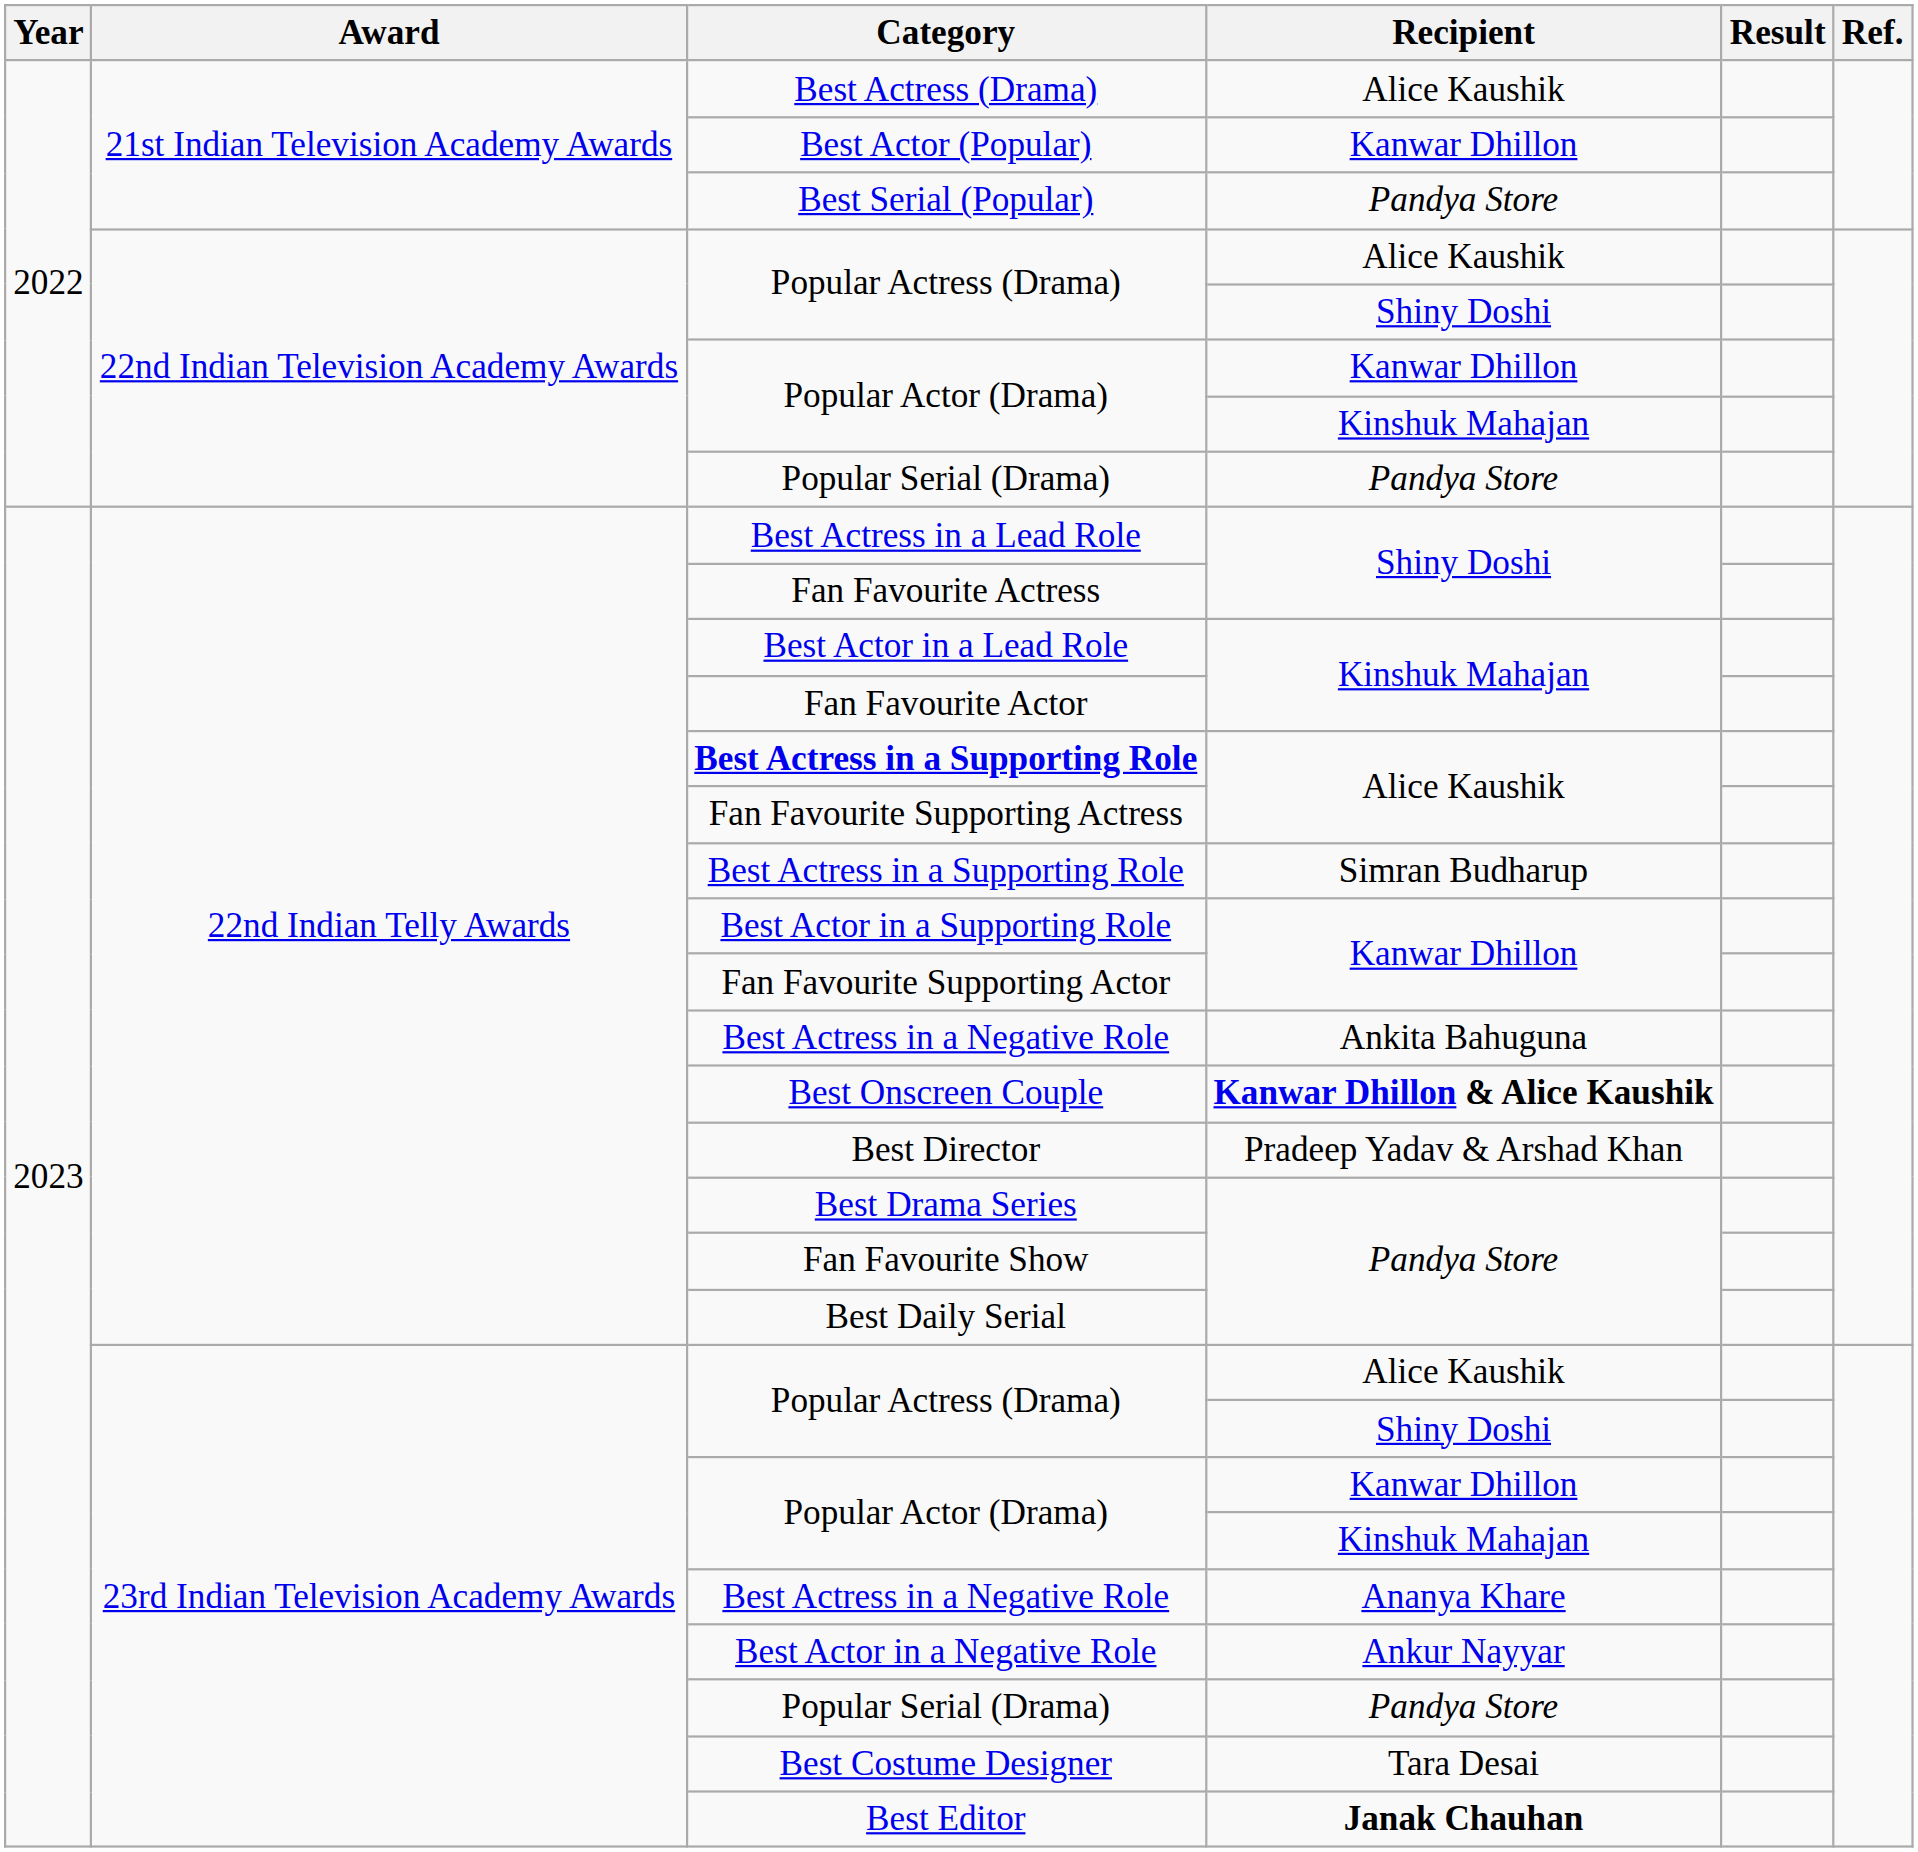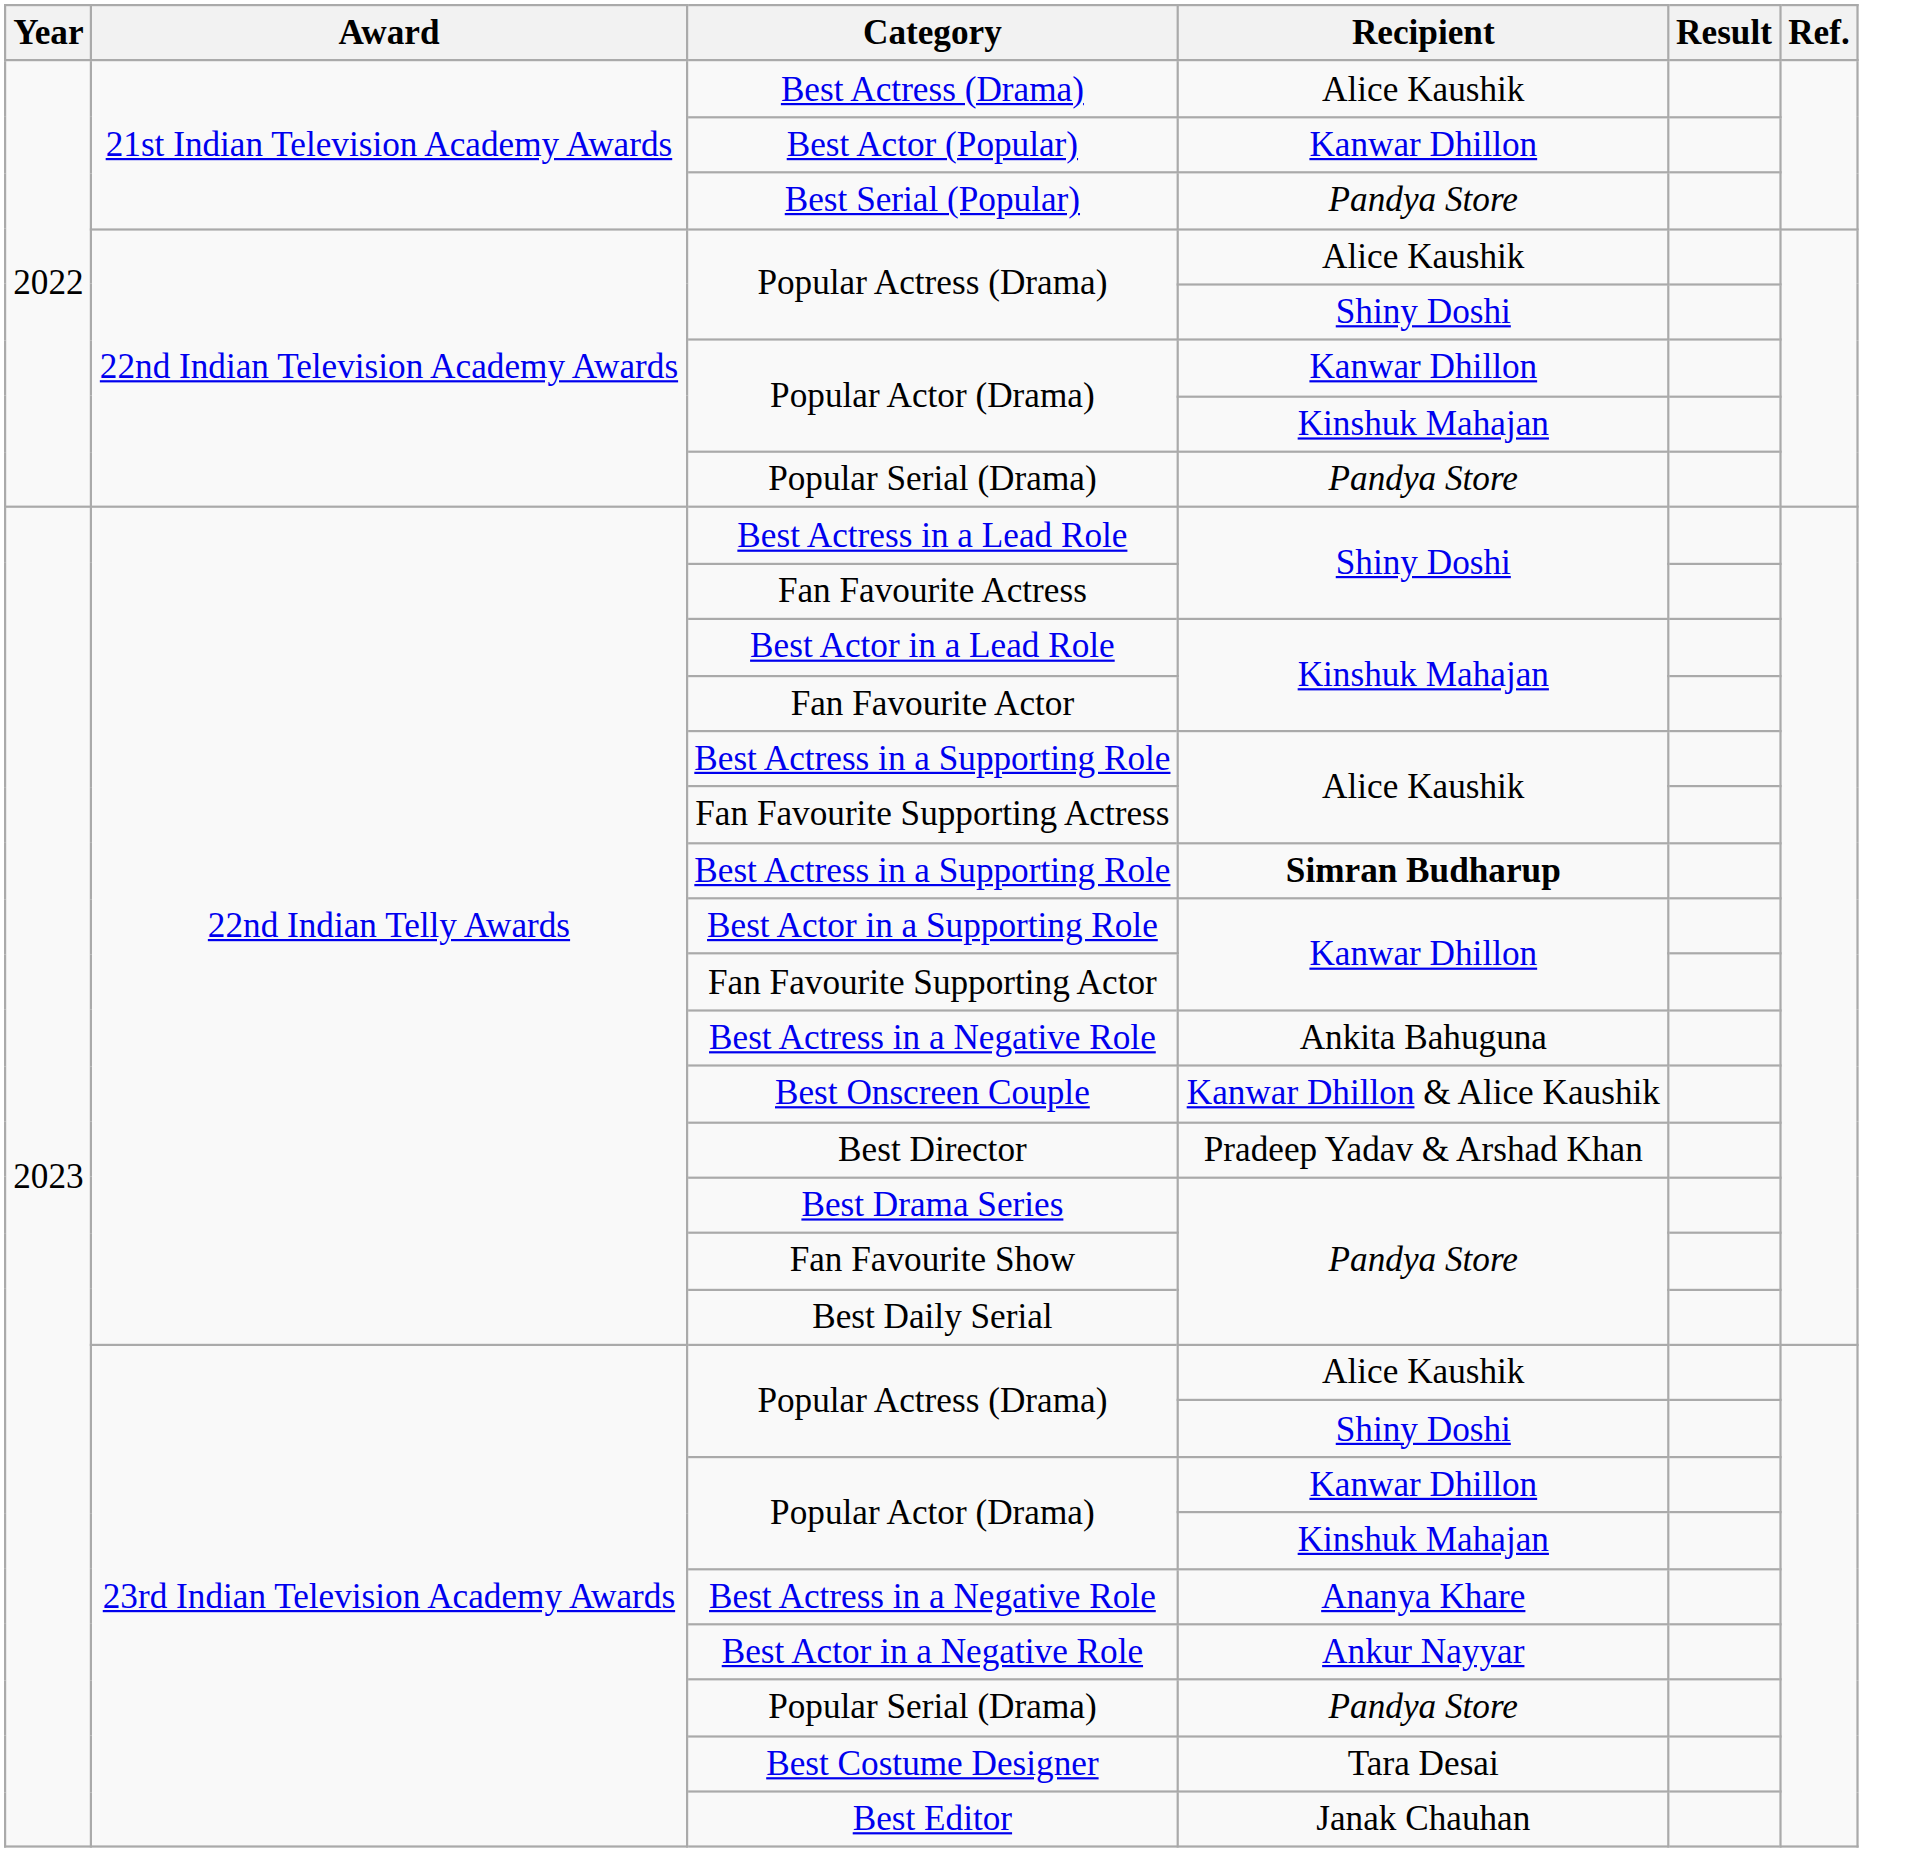(946, 758) bold -> (932, 758) normal
(1464, 869) normal -> (1423, 869) bold
(1464, 1093) bold -> (1423, 1093) normal
(1464, 1818) bold -> (1423, 1818) normal
